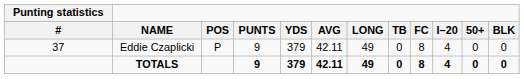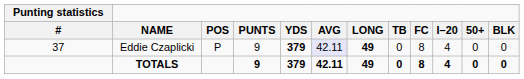(296, 47) normal -> (296, 47) bold
(329, 47) no background -> (329, 47) lavender background
(368, 47) normal -> (368, 47) bold
